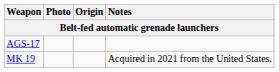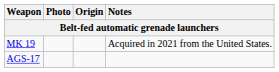rows swapped: (23, 43) <-> (21, 59)
